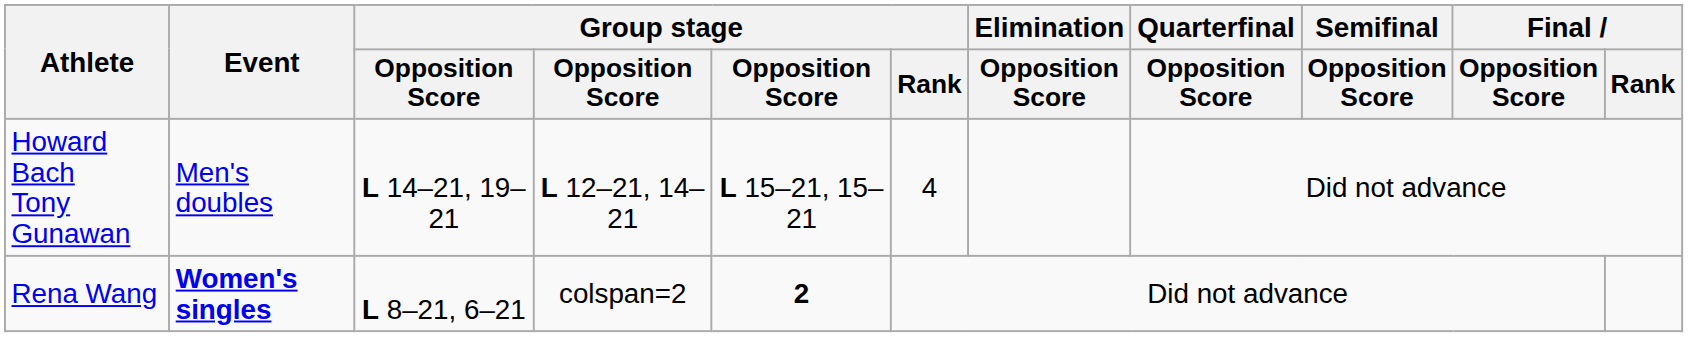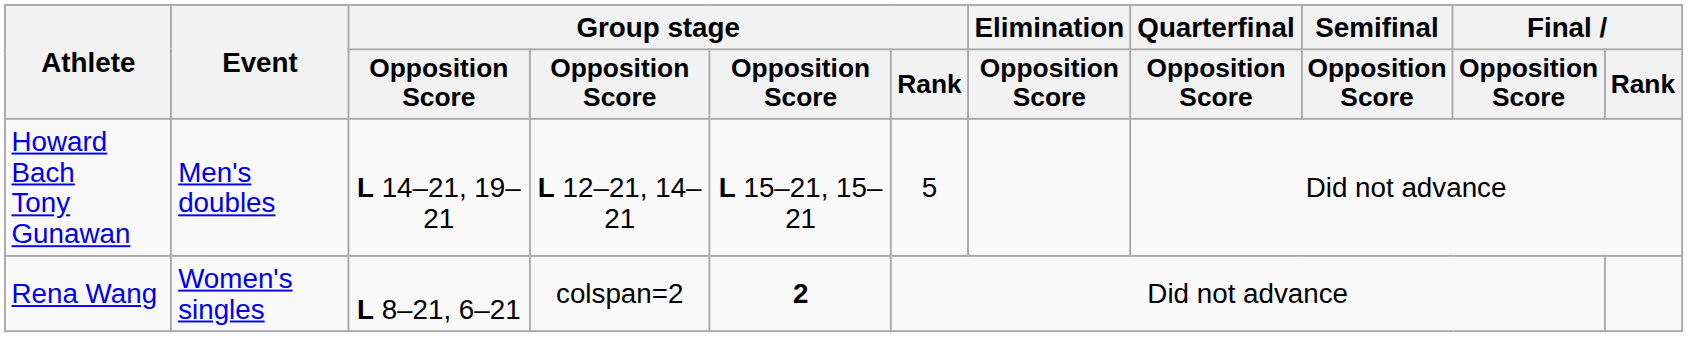(929, 188) 4 -> (930, 188) 5
(237, 294) bold -> (235, 294) normal
